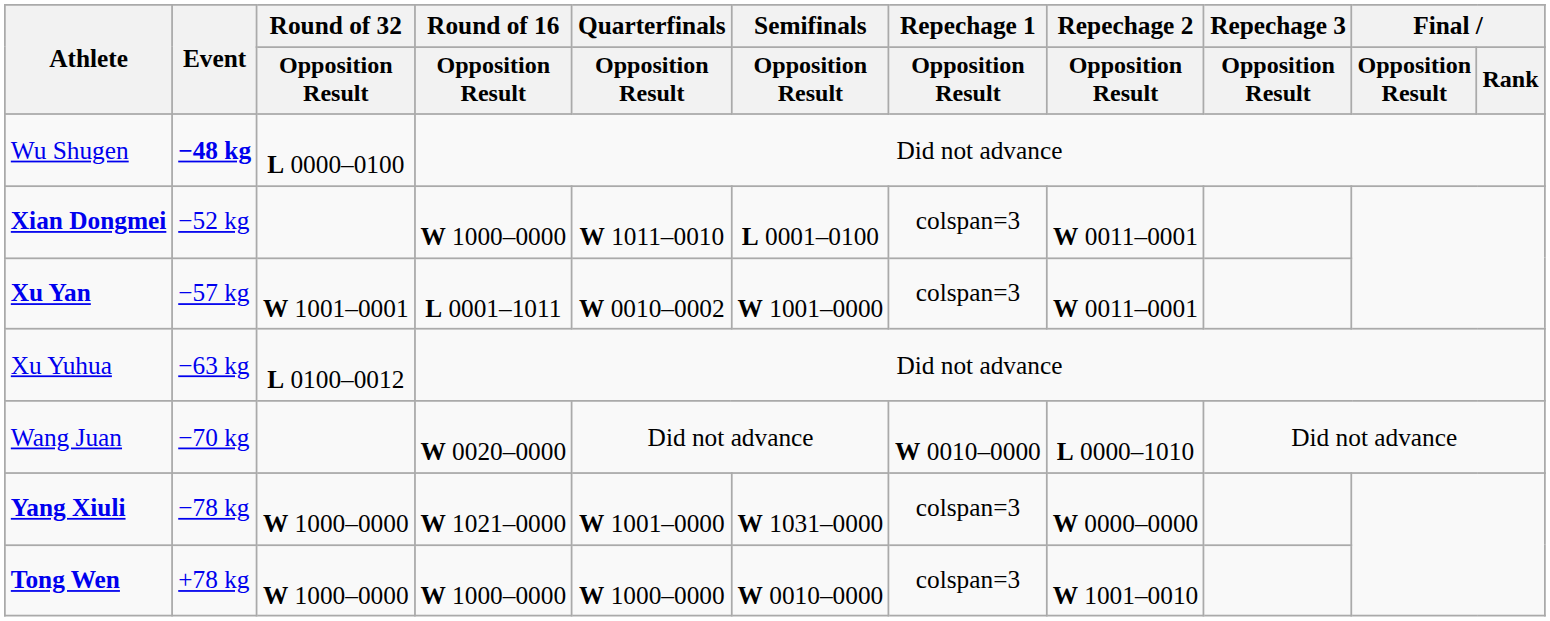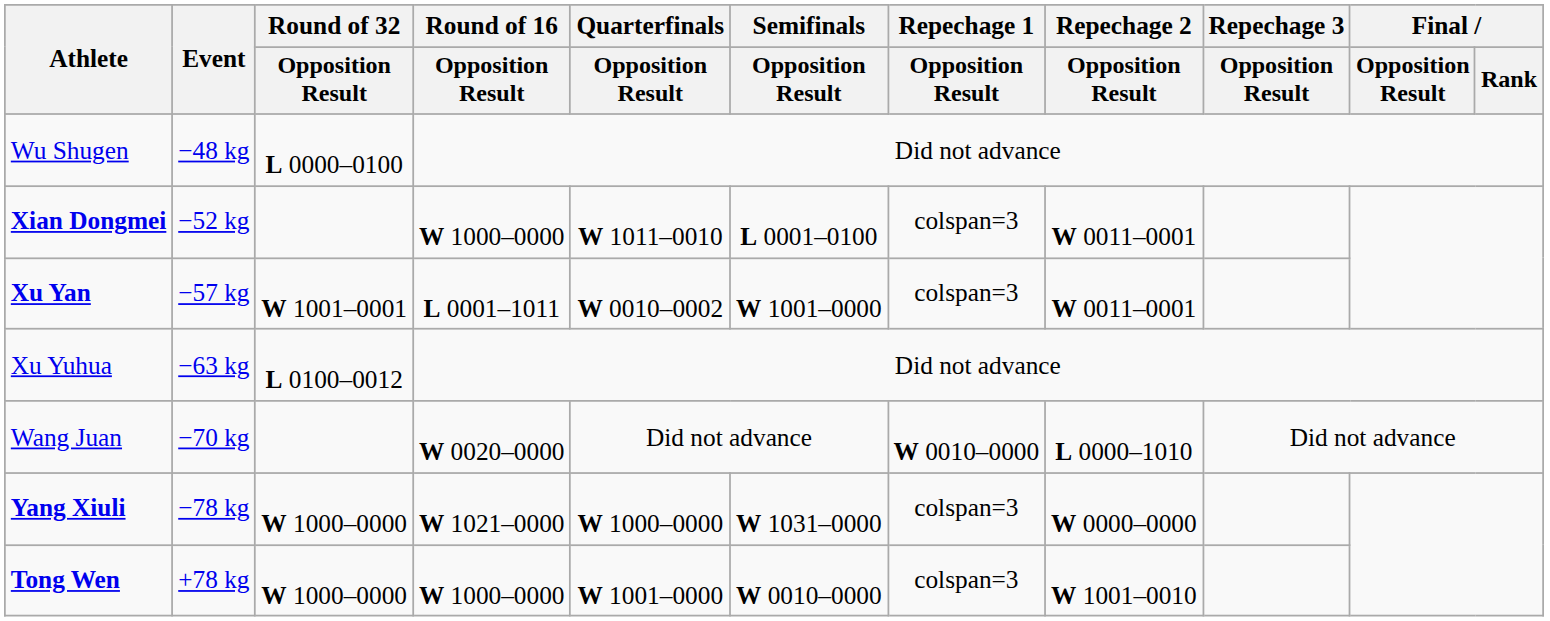(215, 150) bold -> (214, 150) normal
(652, 523) W 1001–0000 -> (650, 523) W 1000–0000
(652, 595) W 1000–0000 -> (650, 595) W 1001–0000
